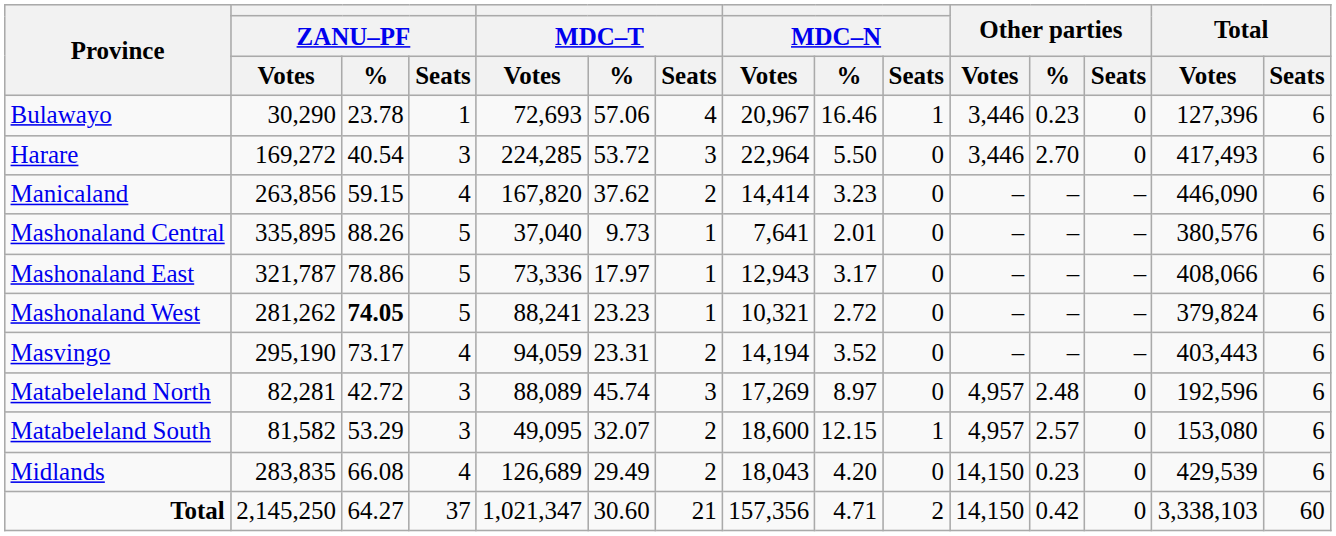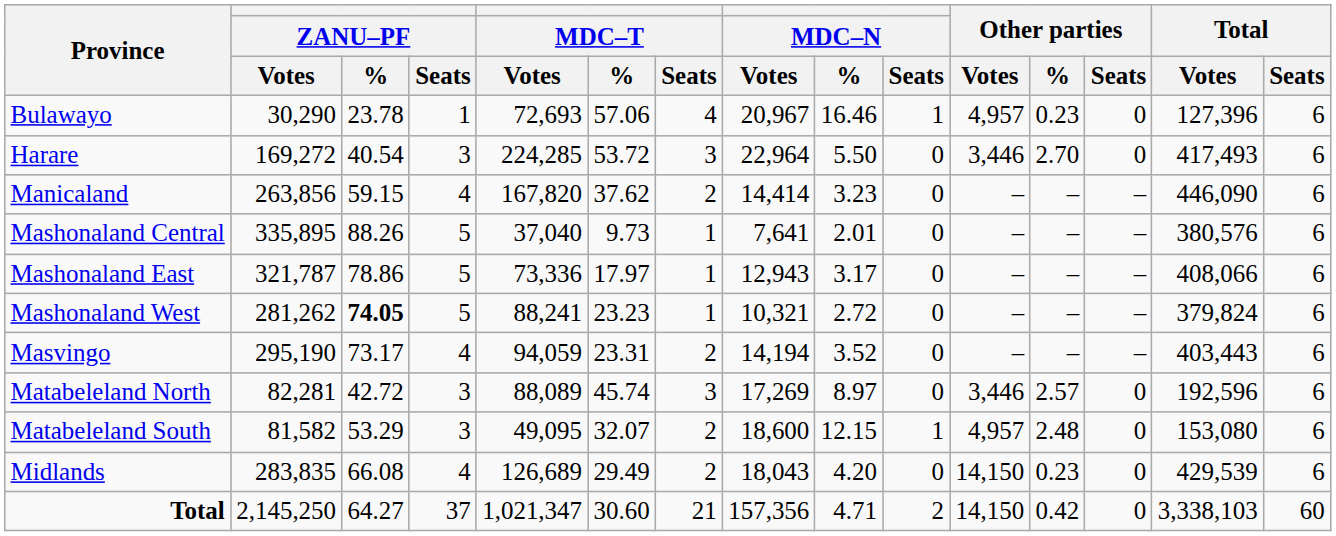(996, 114) 3,446 -> (996, 114) 4,957
(996, 392) 4,957 -> (996, 392) 3,446
(1057, 392) 2.48 -> (1057, 392) 2.57
(1057, 431) 2.57 -> (1057, 431) 2.48
